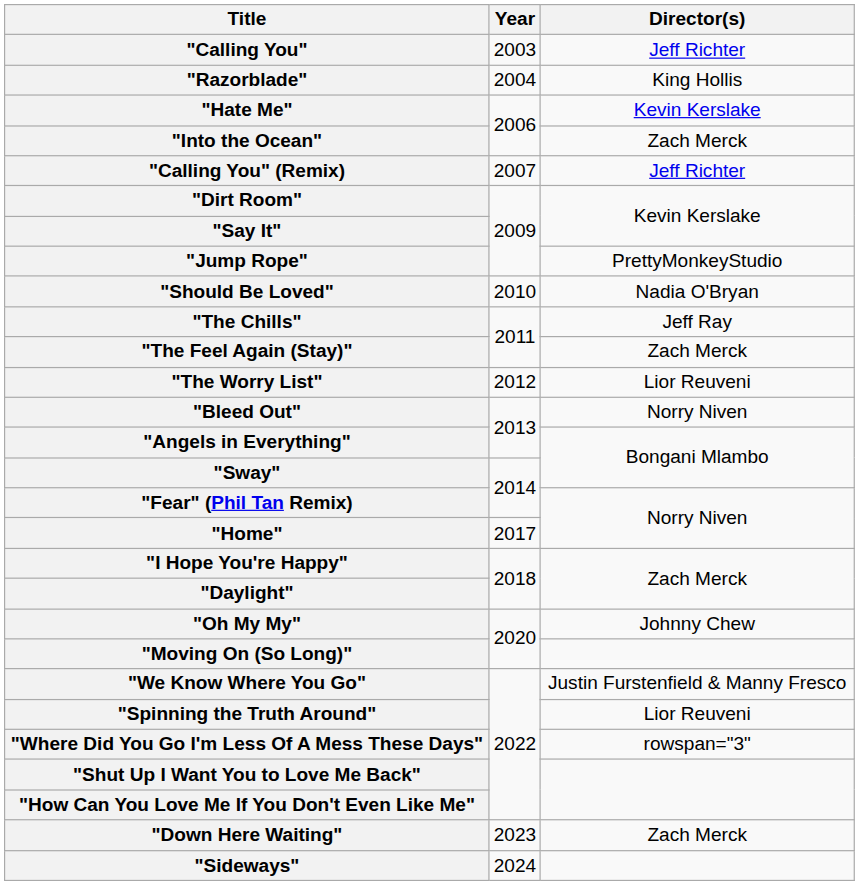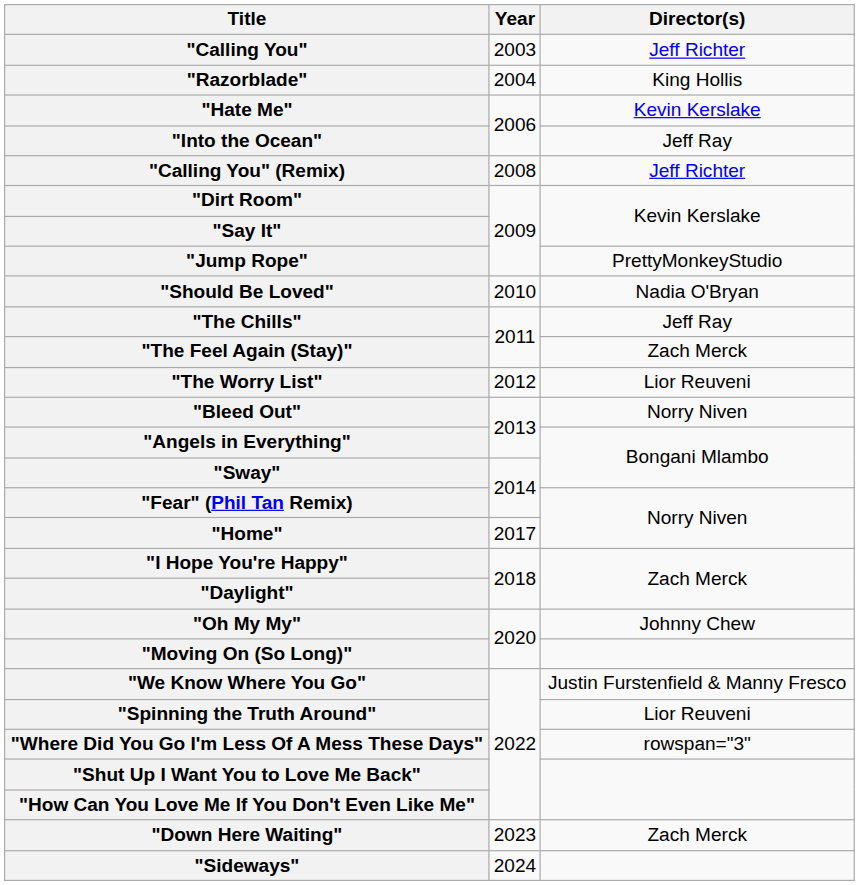(697, 140) Zach Merck -> (697, 140) Jeff Ray
(515, 170) 2007 -> (515, 170) 2008
